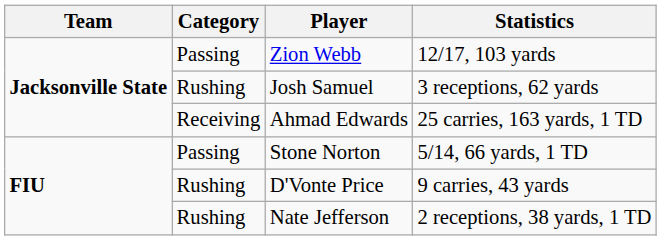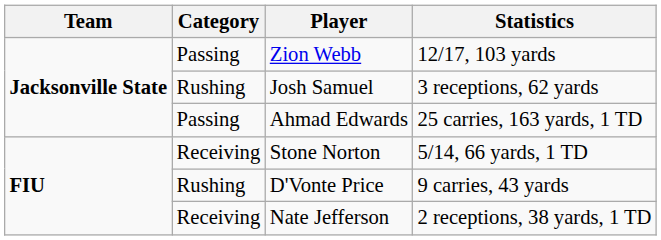(218, 119) Receiving -> (208, 119) Passing
(208, 152) Passing -> (218, 152) Receiving
(211, 217) Rushing -> (218, 217) Receiving
